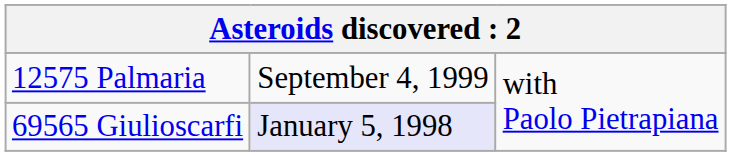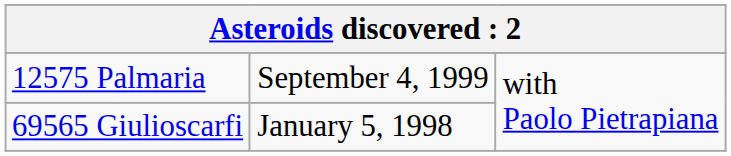(355, 126) lavender background -> (355, 126) no background
